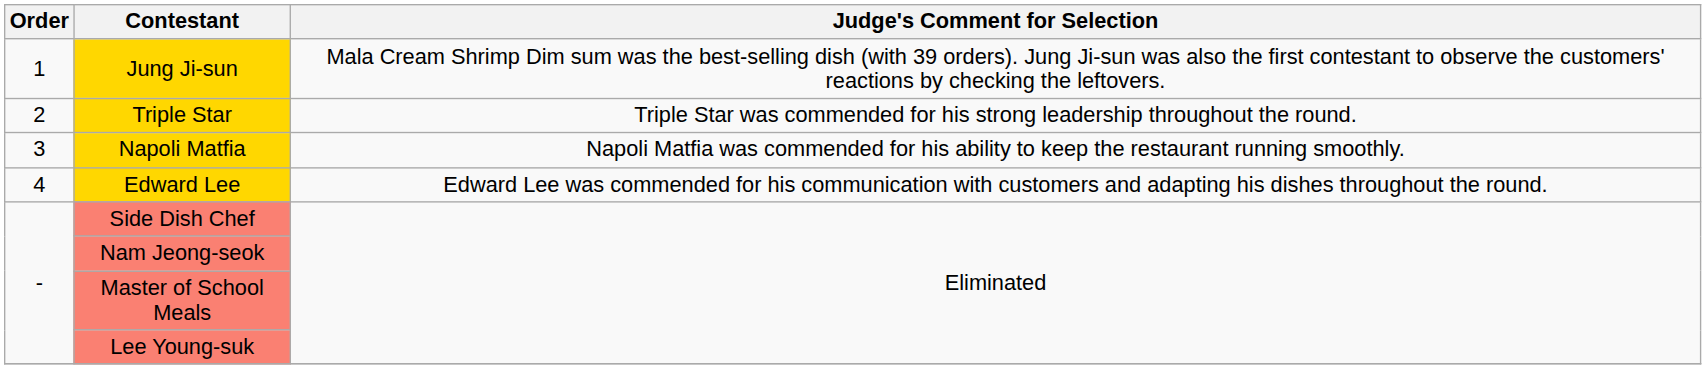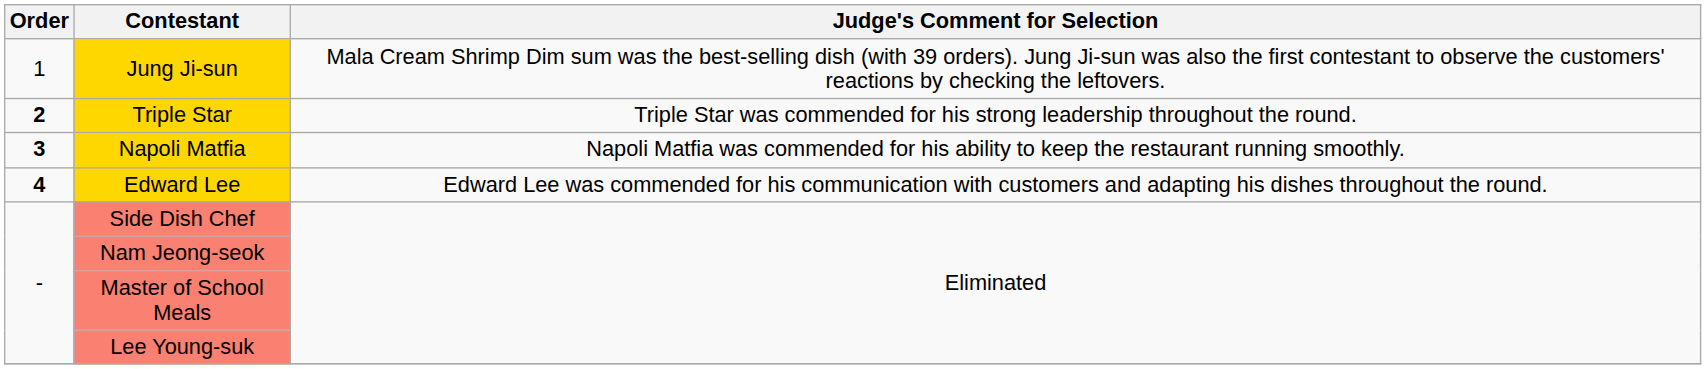(39, 115) normal -> (39, 115) bold
(39, 149) normal -> (39, 149) bold
(39, 184) normal -> (39, 184) bold
